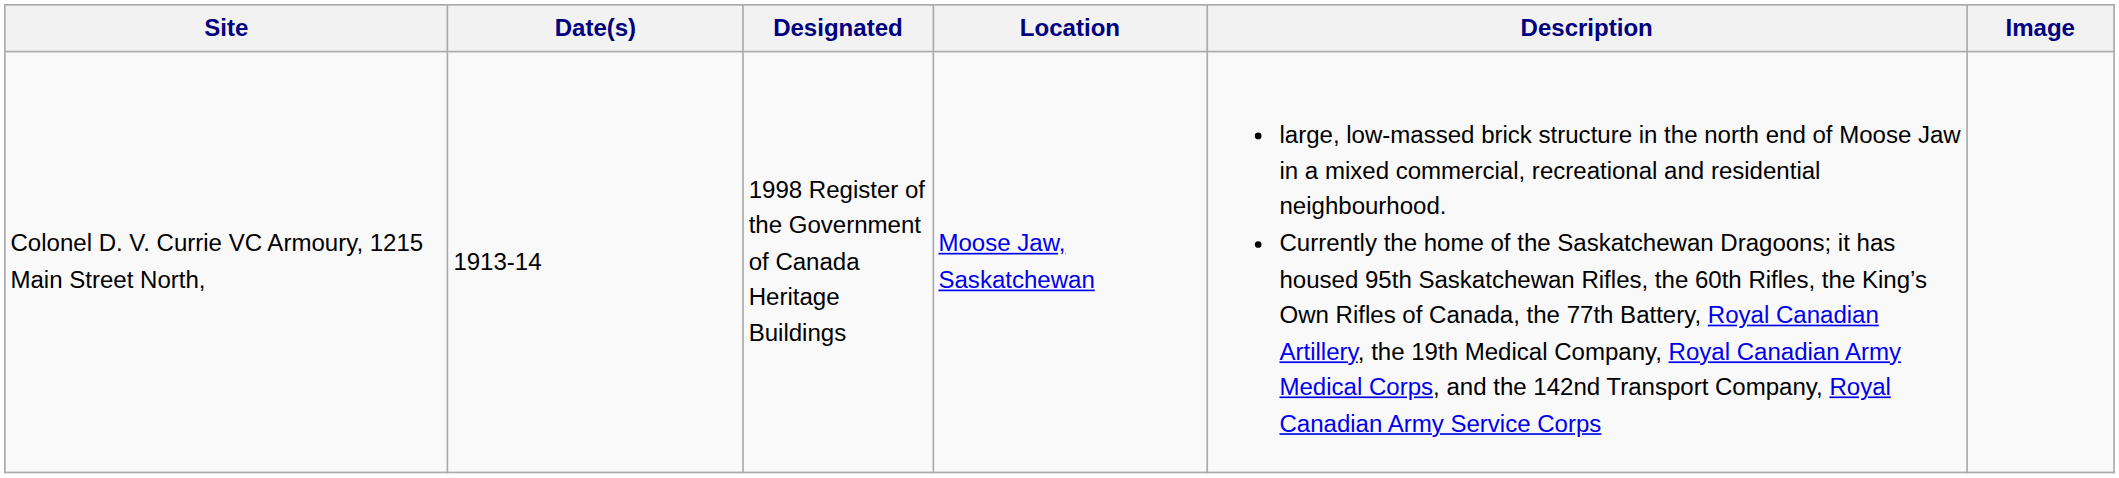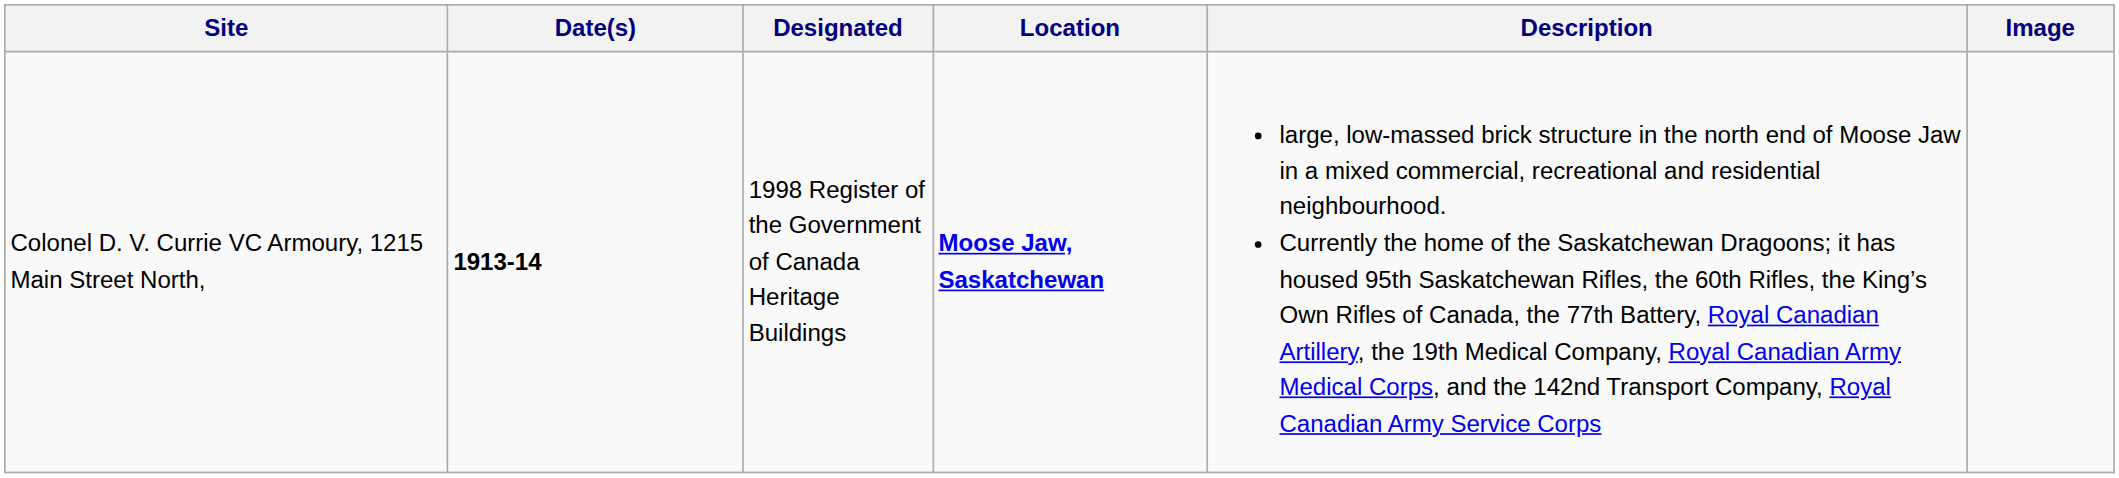(497, 261) normal -> (497, 261) bold
(1017, 261) normal -> (1021, 261) bold
